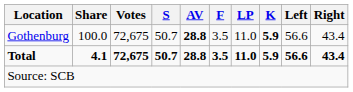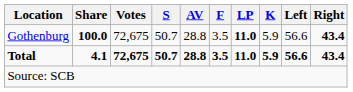(93, 35) normal -> (93, 35) bold
(195, 35) bold -> (195, 35) normal
(245, 35) normal -> (245, 35) bold
(271, 35) bold -> (270, 35) normal
(333, 35) normal -> (333, 35) bold
